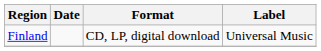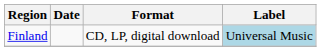(269, 35) no background -> (269, 35) lightblue background
